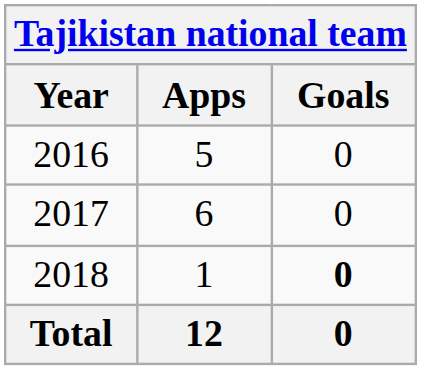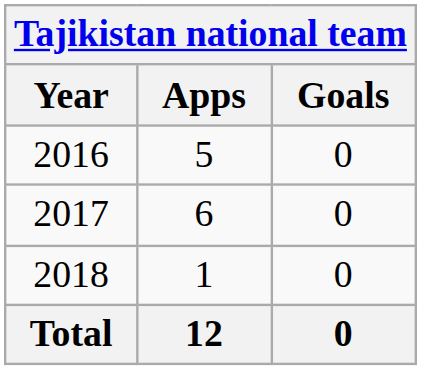(343, 273) bold -> (343, 273) normal
